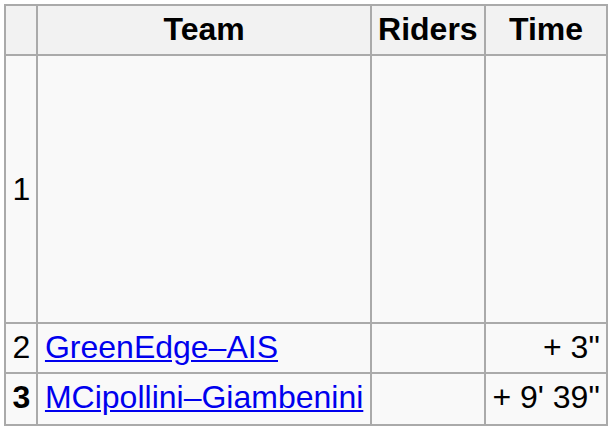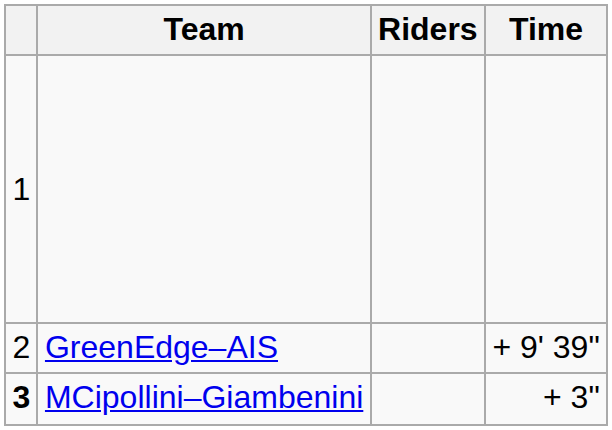(571, 347) + 3" -> (546, 347) + 9' 39"
(546, 398) + 9' 39" -> (571, 398) + 3"
